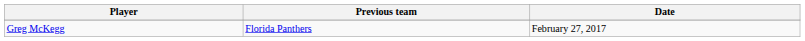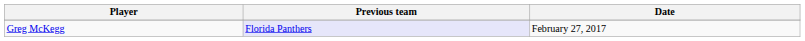(279, 28) no background -> (279, 28) lavender background
